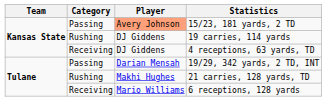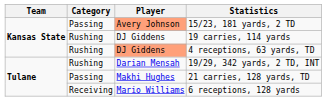(91, 50) Receiving -> (86, 50) Rushing
(141, 50) no background -> (141, 50) lightsalmon background
(86, 63) Passing -> (86, 63) Rushing
(86, 77) Rushing -> (86, 77) Passing
